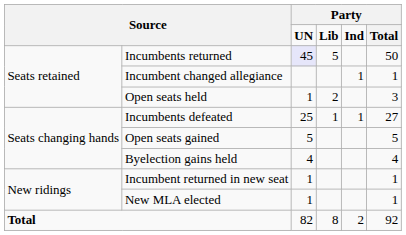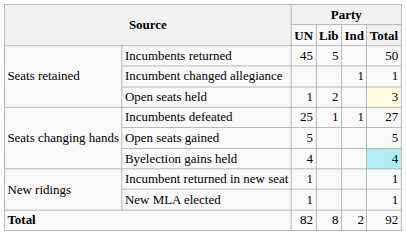(307, 55) lavender background -> (307, 55) no background
(395, 96) no background -> (395, 96) lightyellow background
(395, 158) no background -> (395, 158) paleturquoise background
